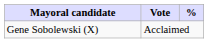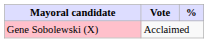(53, 29) no background -> (53, 29) pink background
